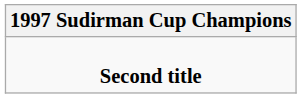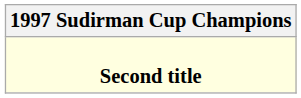(151, 76) no background -> (151, 76) lightyellow background
